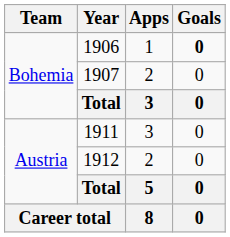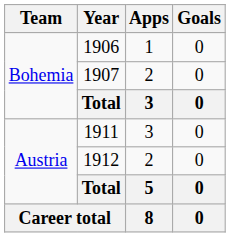(199, 47) bold -> (199, 47) normal
